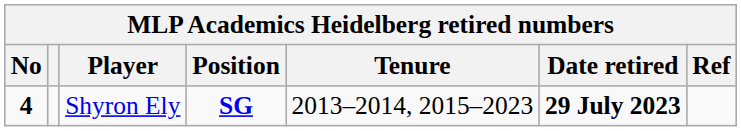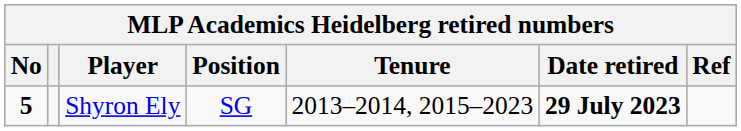(26, 105) 4 -> (26, 105) 5
(236, 105) bold -> (236, 105) normal
